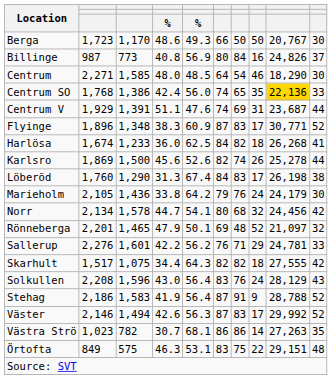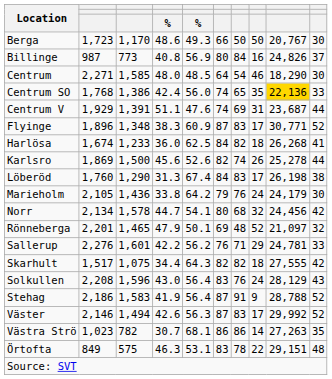(240, 349) 75 -> (240, 349) 78
